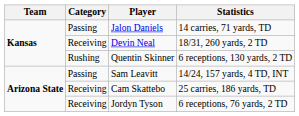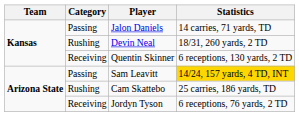(87, 43) Receiving -> (84, 43) Rushing
(84, 58) Rushing -> (87, 58) Receiving
(233, 73) no background -> (233, 73) gold background
(87, 88) Receiving -> (84, 88) Rushing
